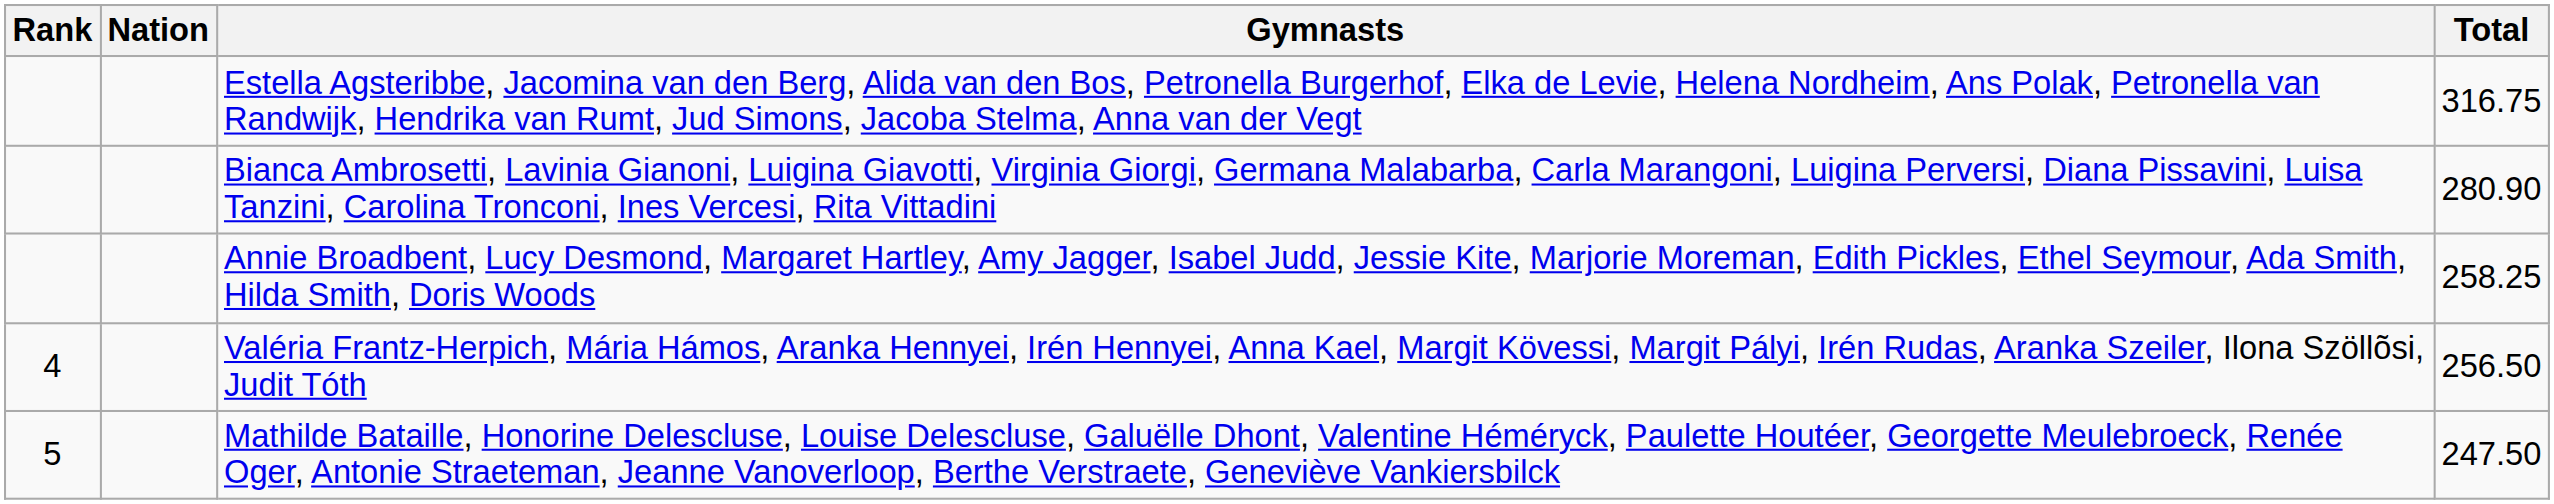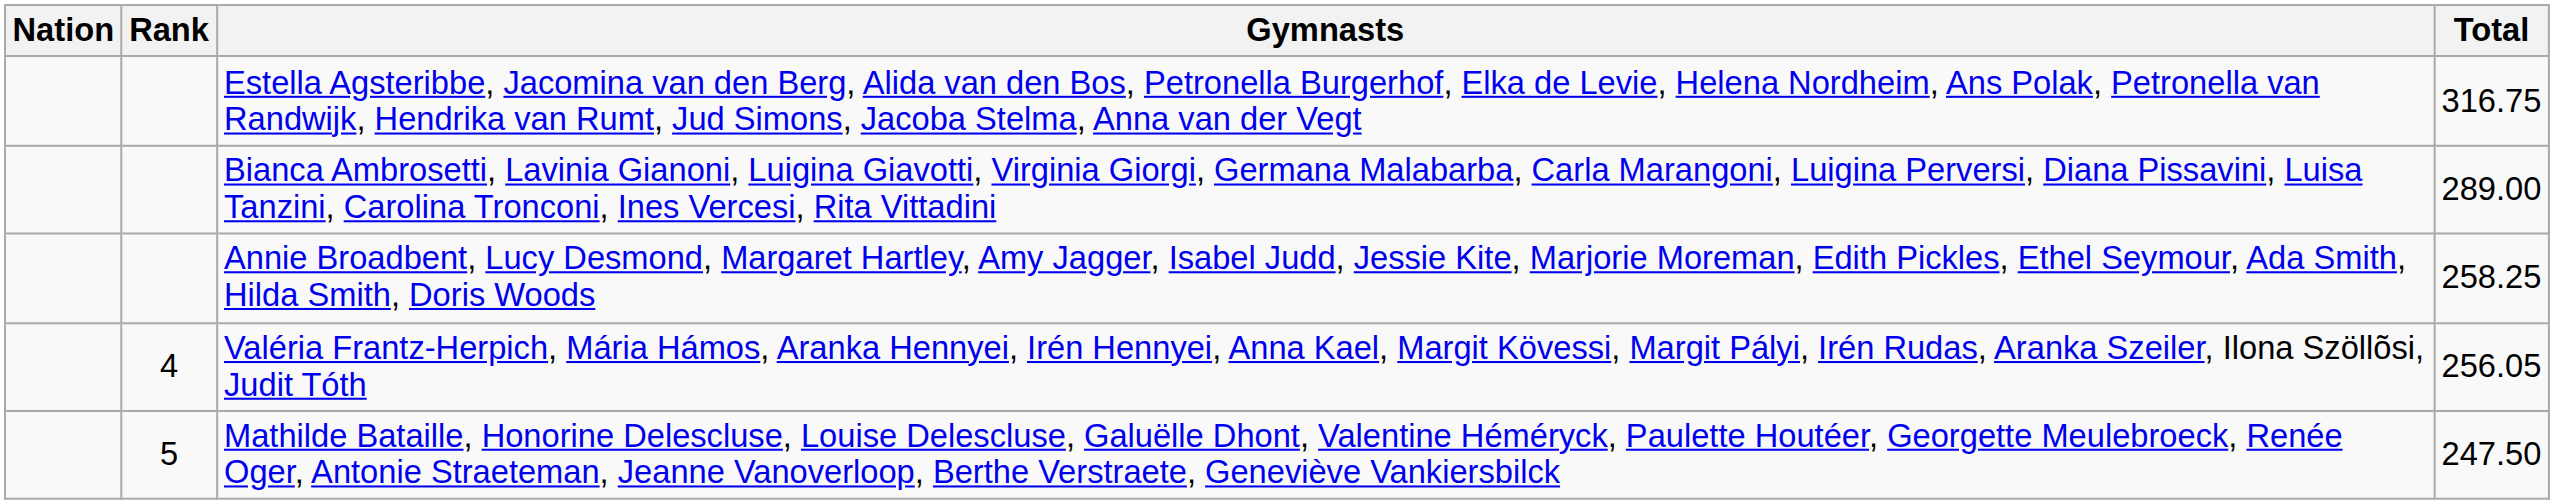columns swapped: (52, 30) <-> (158, 30)
(2491, 188) 280.90 -> (2491, 188) 289.00
(2491, 365) 256.50 -> (2491, 365) 256.05
